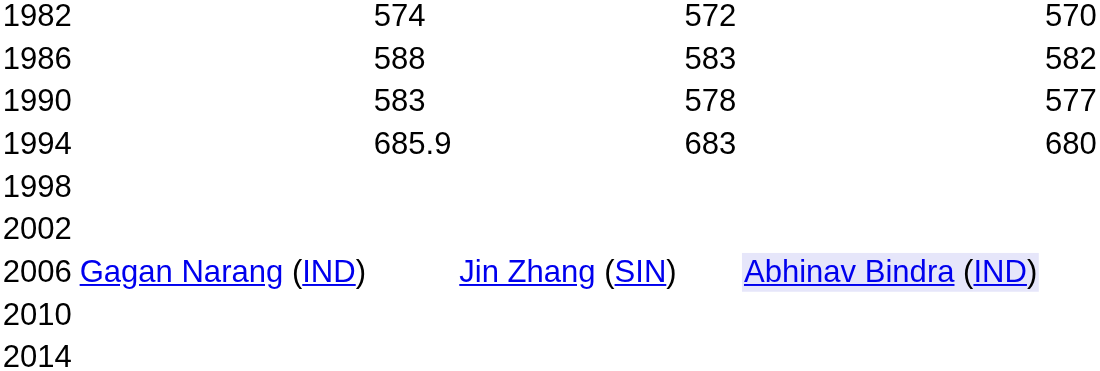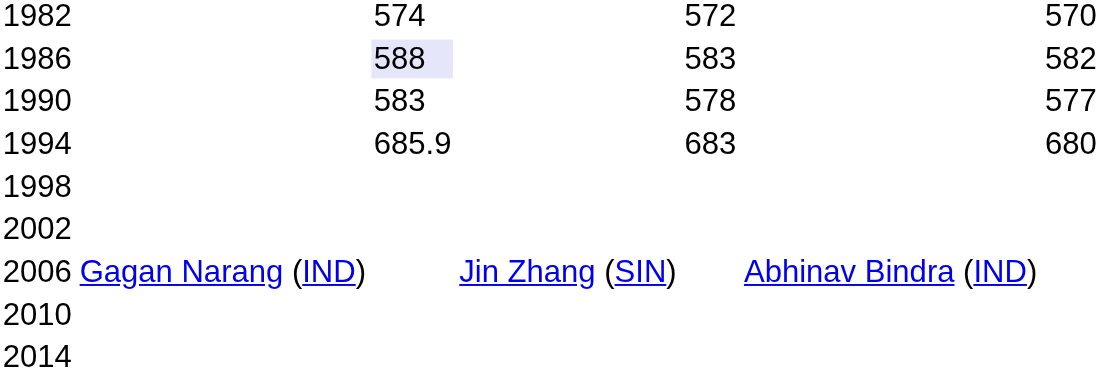(400, 58) no background -> (400, 58) lavender background
(891, 271) lavender background -> (891, 271) no background
